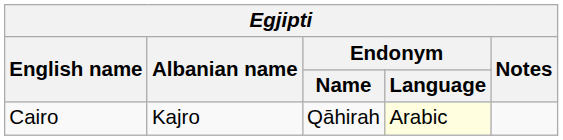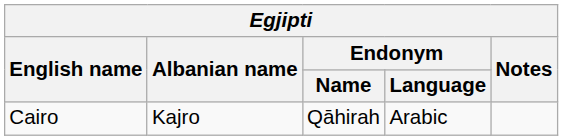(418, 118) lightyellow background -> (418, 118) no background
